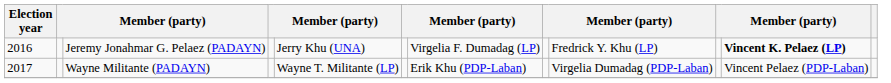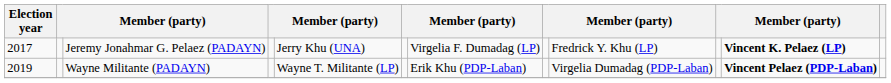(20, 48) 2016 -> (20, 48) 2017
(20, 68) 2017 -> (20, 68) 2019
(796, 68) normal -> (801, 68) bold
